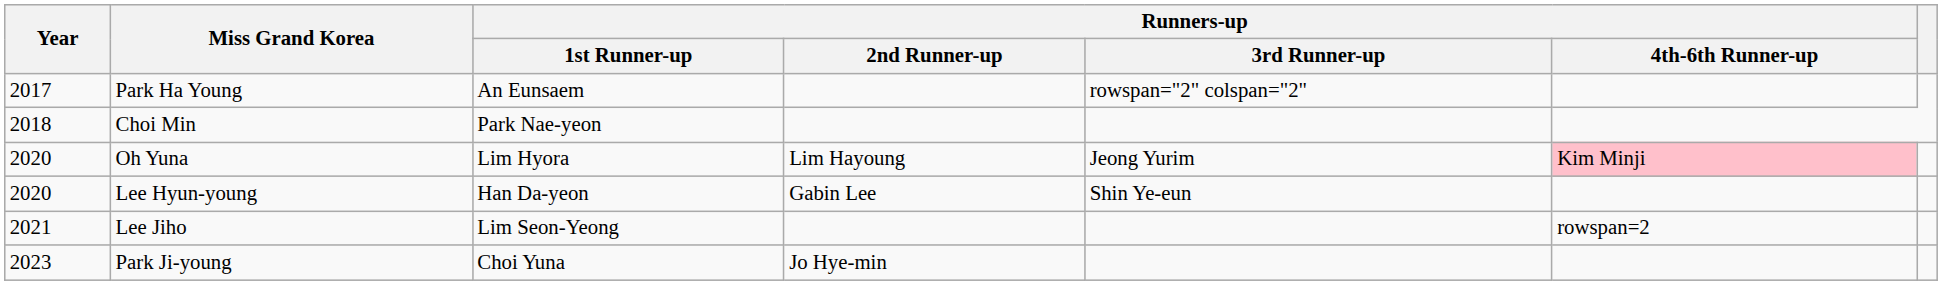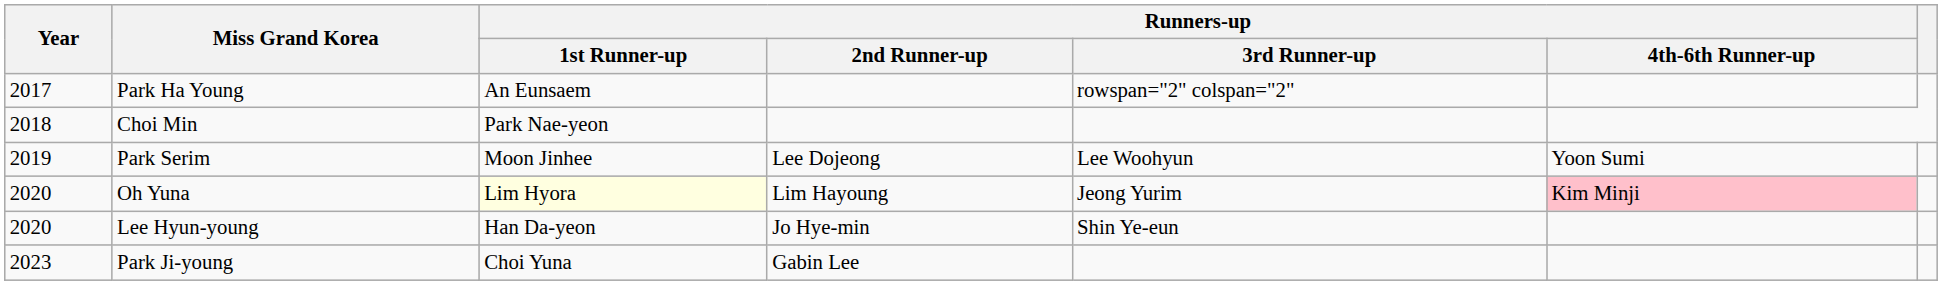+ row: (164, 158)
(523, 158) no background -> (530, 192) lightyellow background
(833, 192) Gabin Lee -> (821, 227) Jo Hye-min
- row: (151, 227)
(838, 261) Jo Hye-min -> (816, 261) Gabin Lee
